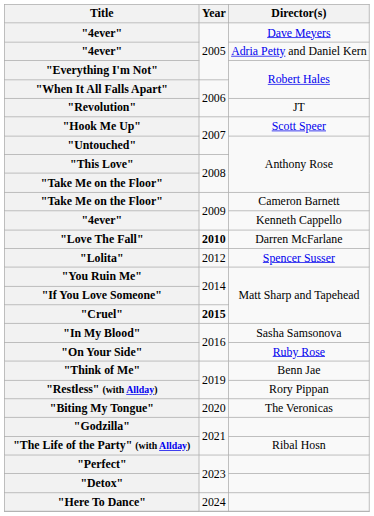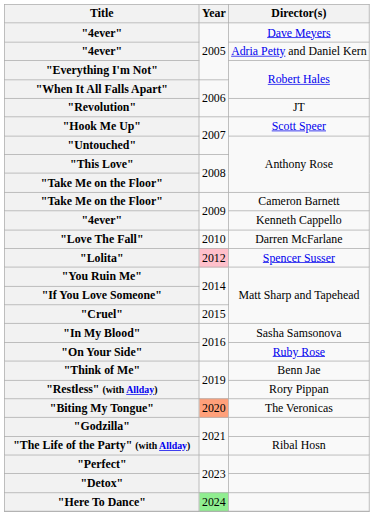(214, 239) bold -> (214, 239) normal
(214, 257) no background -> (214, 257) pink background
(214, 314) bold -> (214, 314) normal
(214, 408) no background -> (214, 408) lightsalmon background
(214, 502) no background -> (214, 502) lightgreen background
